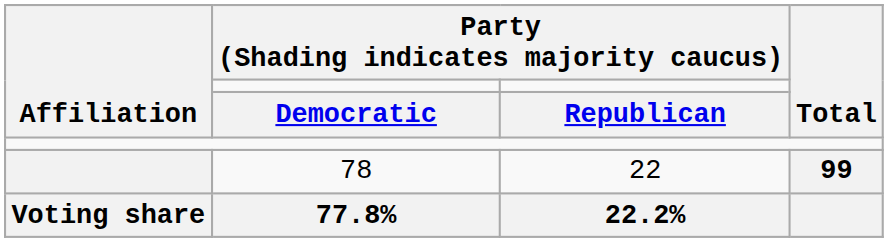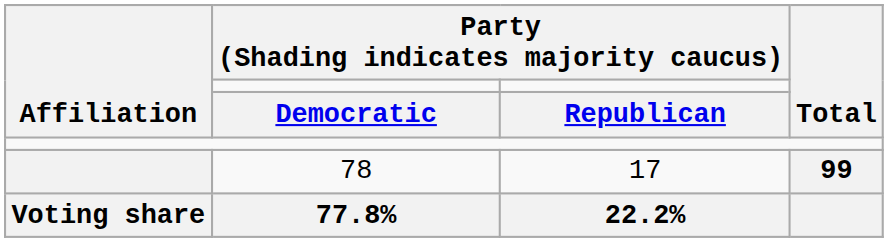(645, 171) 22 -> (645, 171) 17
